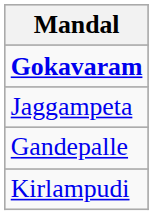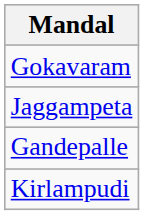(77, 65) bold -> (71, 65) normal
